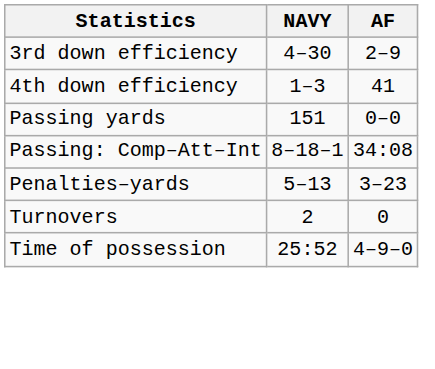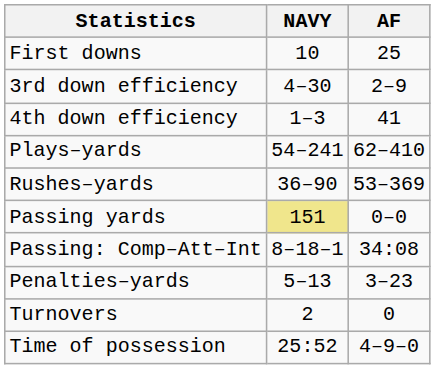+ row: (76, 54)
+ row: (76, 152)
+ row: (82, 184)
(307, 119) no background -> (307, 217) khaki background
